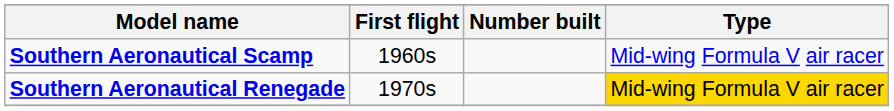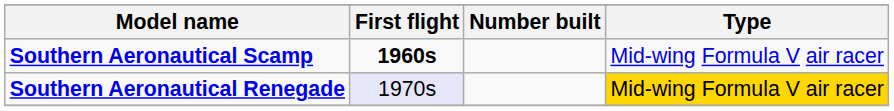(407, 56) normal -> (407, 56) bold
(407, 89) no background -> (407, 89) lavender background
